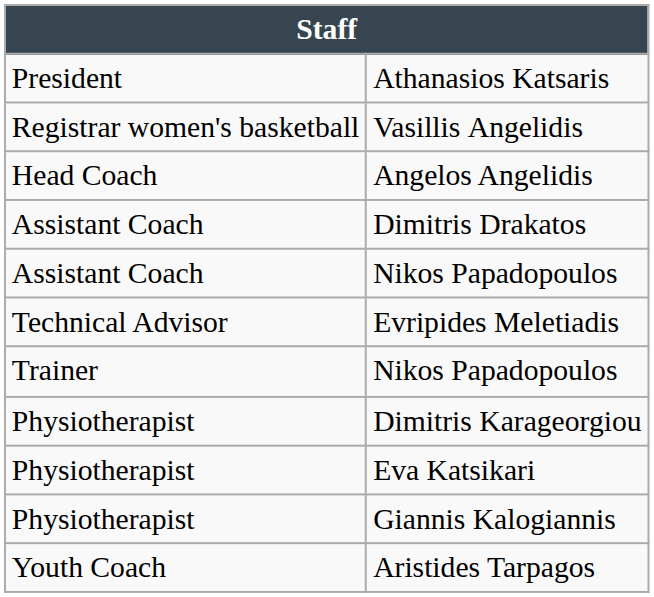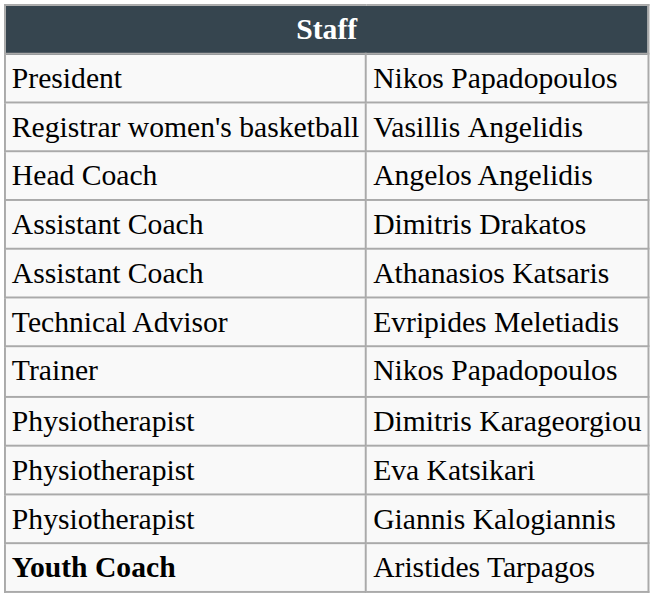(491, 77) Athanasios Katsaris -> (495, 77) Nikos Papadopoulos
(495, 273) Nikos Papadopoulos -> (491, 273) Athanasios Katsaris
(89, 566) normal -> (94, 566) bold
